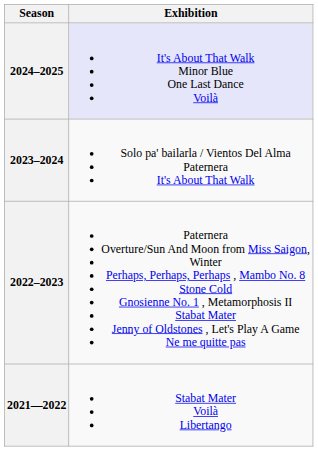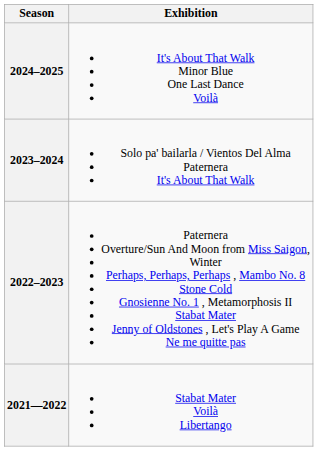(191, 78) lavender background -> (191, 78) no background
